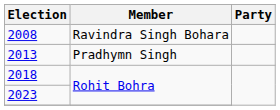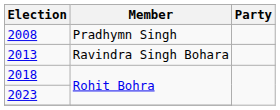(151, 35) Ravindra Singh Bohara -> (125, 35) Pradhymn Singh
(125, 55) Pradhymn Singh -> (151, 55) Ravindra Singh Bohara
